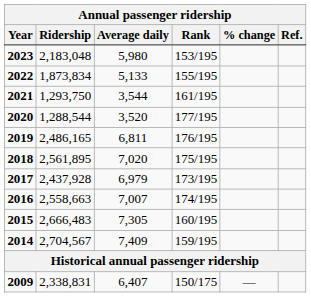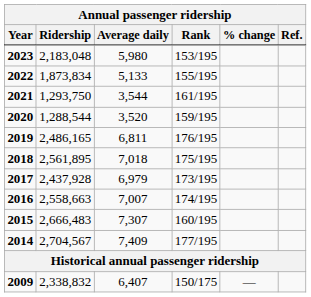(196, 117) 177/195 -> (196, 117) 159/195
(133, 158) 7,020 -> (133, 158) 7,018
(133, 220) 7,305 -> (133, 220) 7,307
(196, 240) 159/195 -> (196, 240) 177/195
(65, 281) 2,338,831 -> (65, 281) 2,338,832
